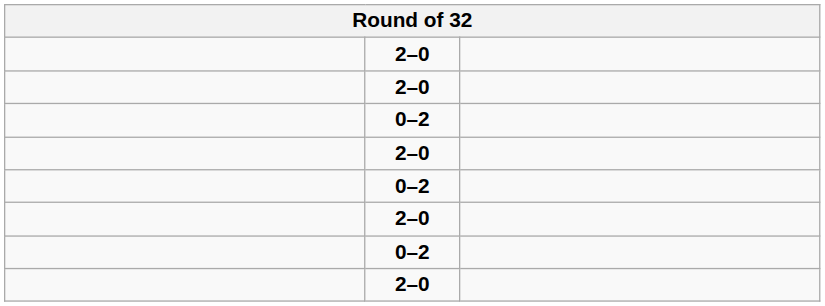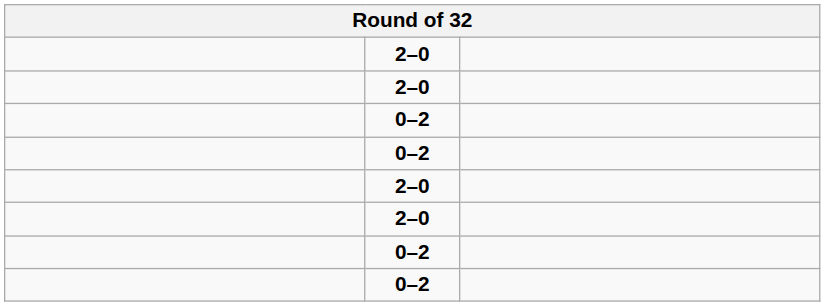(412, 152) 2–0 -> (412, 152) 0–2
(412, 185) 0–2 -> (412, 185) 2–0
(412, 284) 2–0 -> (412, 284) 0–2
